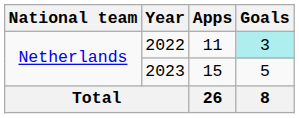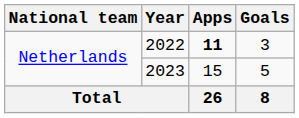(213, 45) normal -> (213, 45) bold
(265, 45) paleturquoise background -> (265, 45) no background
